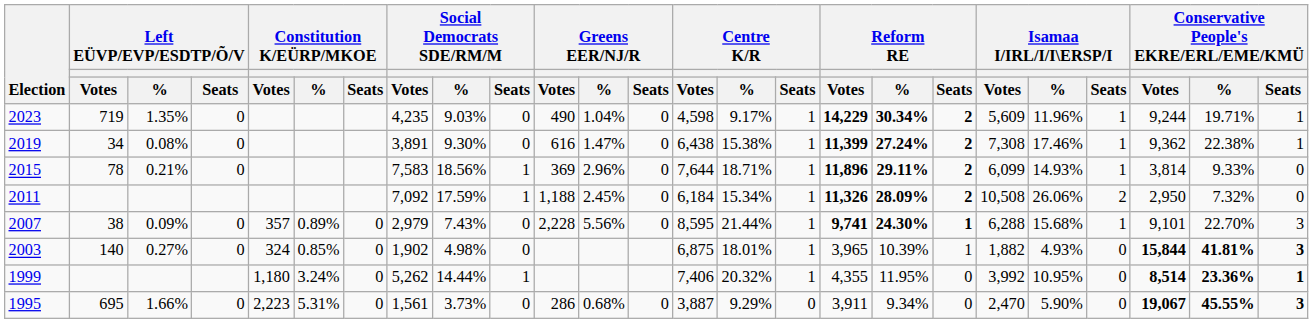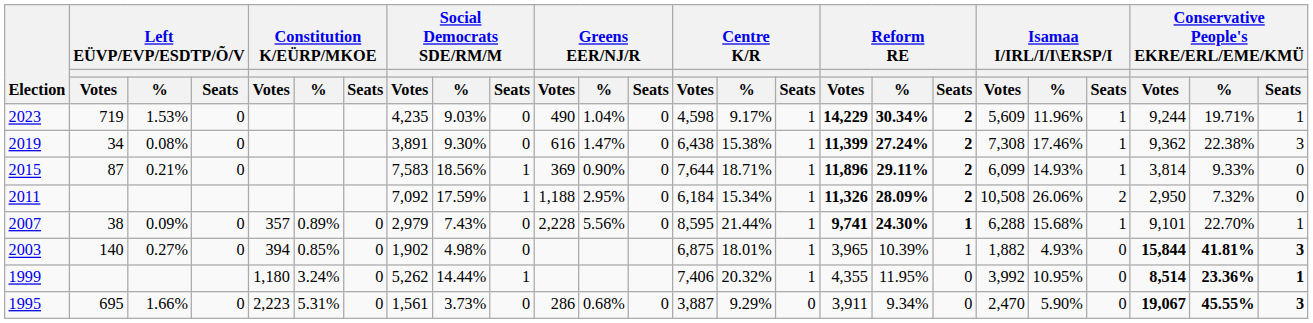(167, 117) 1.35% -> (167, 117) 1.53%
(1300, 143) 1 -> (1300, 143) 3
(116, 170) 78 -> (116, 170) 87
(604, 170) 2.96% -> (604, 170) 0.90%
(604, 197) 2.45% -> (604, 197) 2.95%
(1300, 224) 3 -> (1300, 224) 1
(278, 251) 324 -> (278, 251) 394
